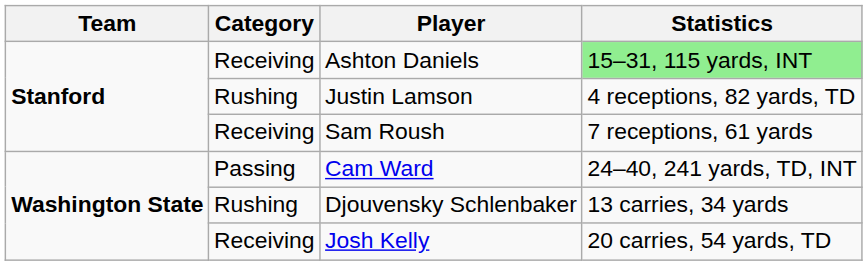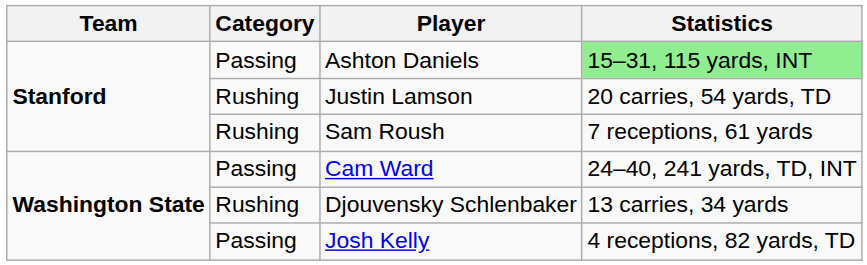(264, 59) Receiving -> (256, 59) Passing
(721, 96) 4 receptions, 82 yards, TD -> (709, 96) 20 carries, 54 yards, TD
(264, 132) Receiving -> (257, 132) Rushing
(264, 241) Receiving -> (256, 241) Passing
(709, 241) 20 carries, 54 yards, TD -> (721, 241) 4 receptions, 82 yards, TD
